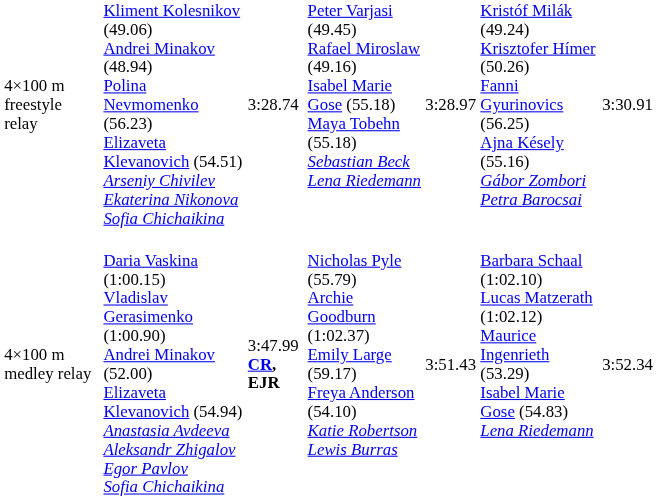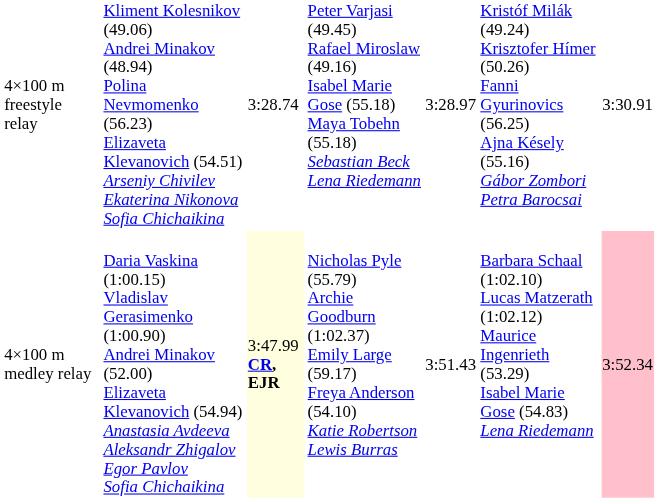(273, 364) no background -> (273, 364) lightyellow background
(628, 364) no background -> (628, 364) pink background
